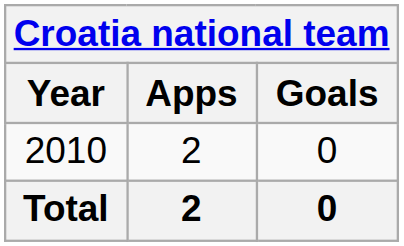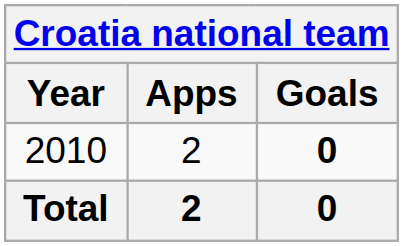(327, 151) normal -> (327, 151) bold
